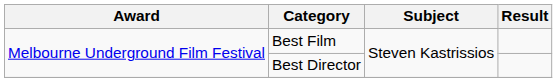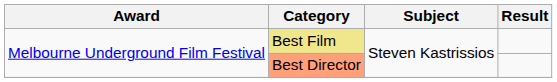(304, 41) no background -> (304, 41) khaki background
(316, 65) no background -> (316, 65) lightsalmon background
